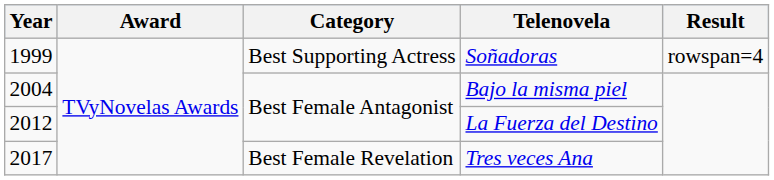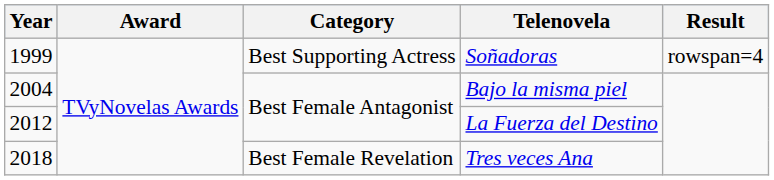(31, 157) 2017 -> (31, 157) 2018
